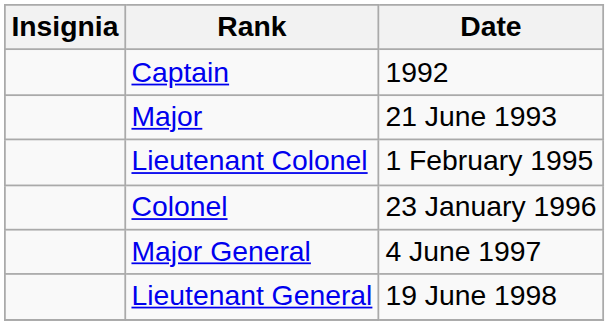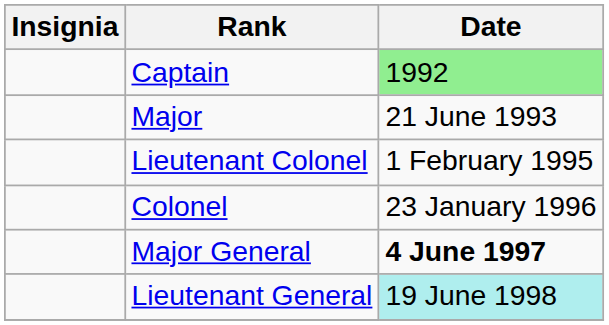(417, 71) no background -> (417, 71) lightgreen background
(463, 251) normal -> (466, 251) bold
(471, 296) no background -> (471, 296) paleturquoise background
